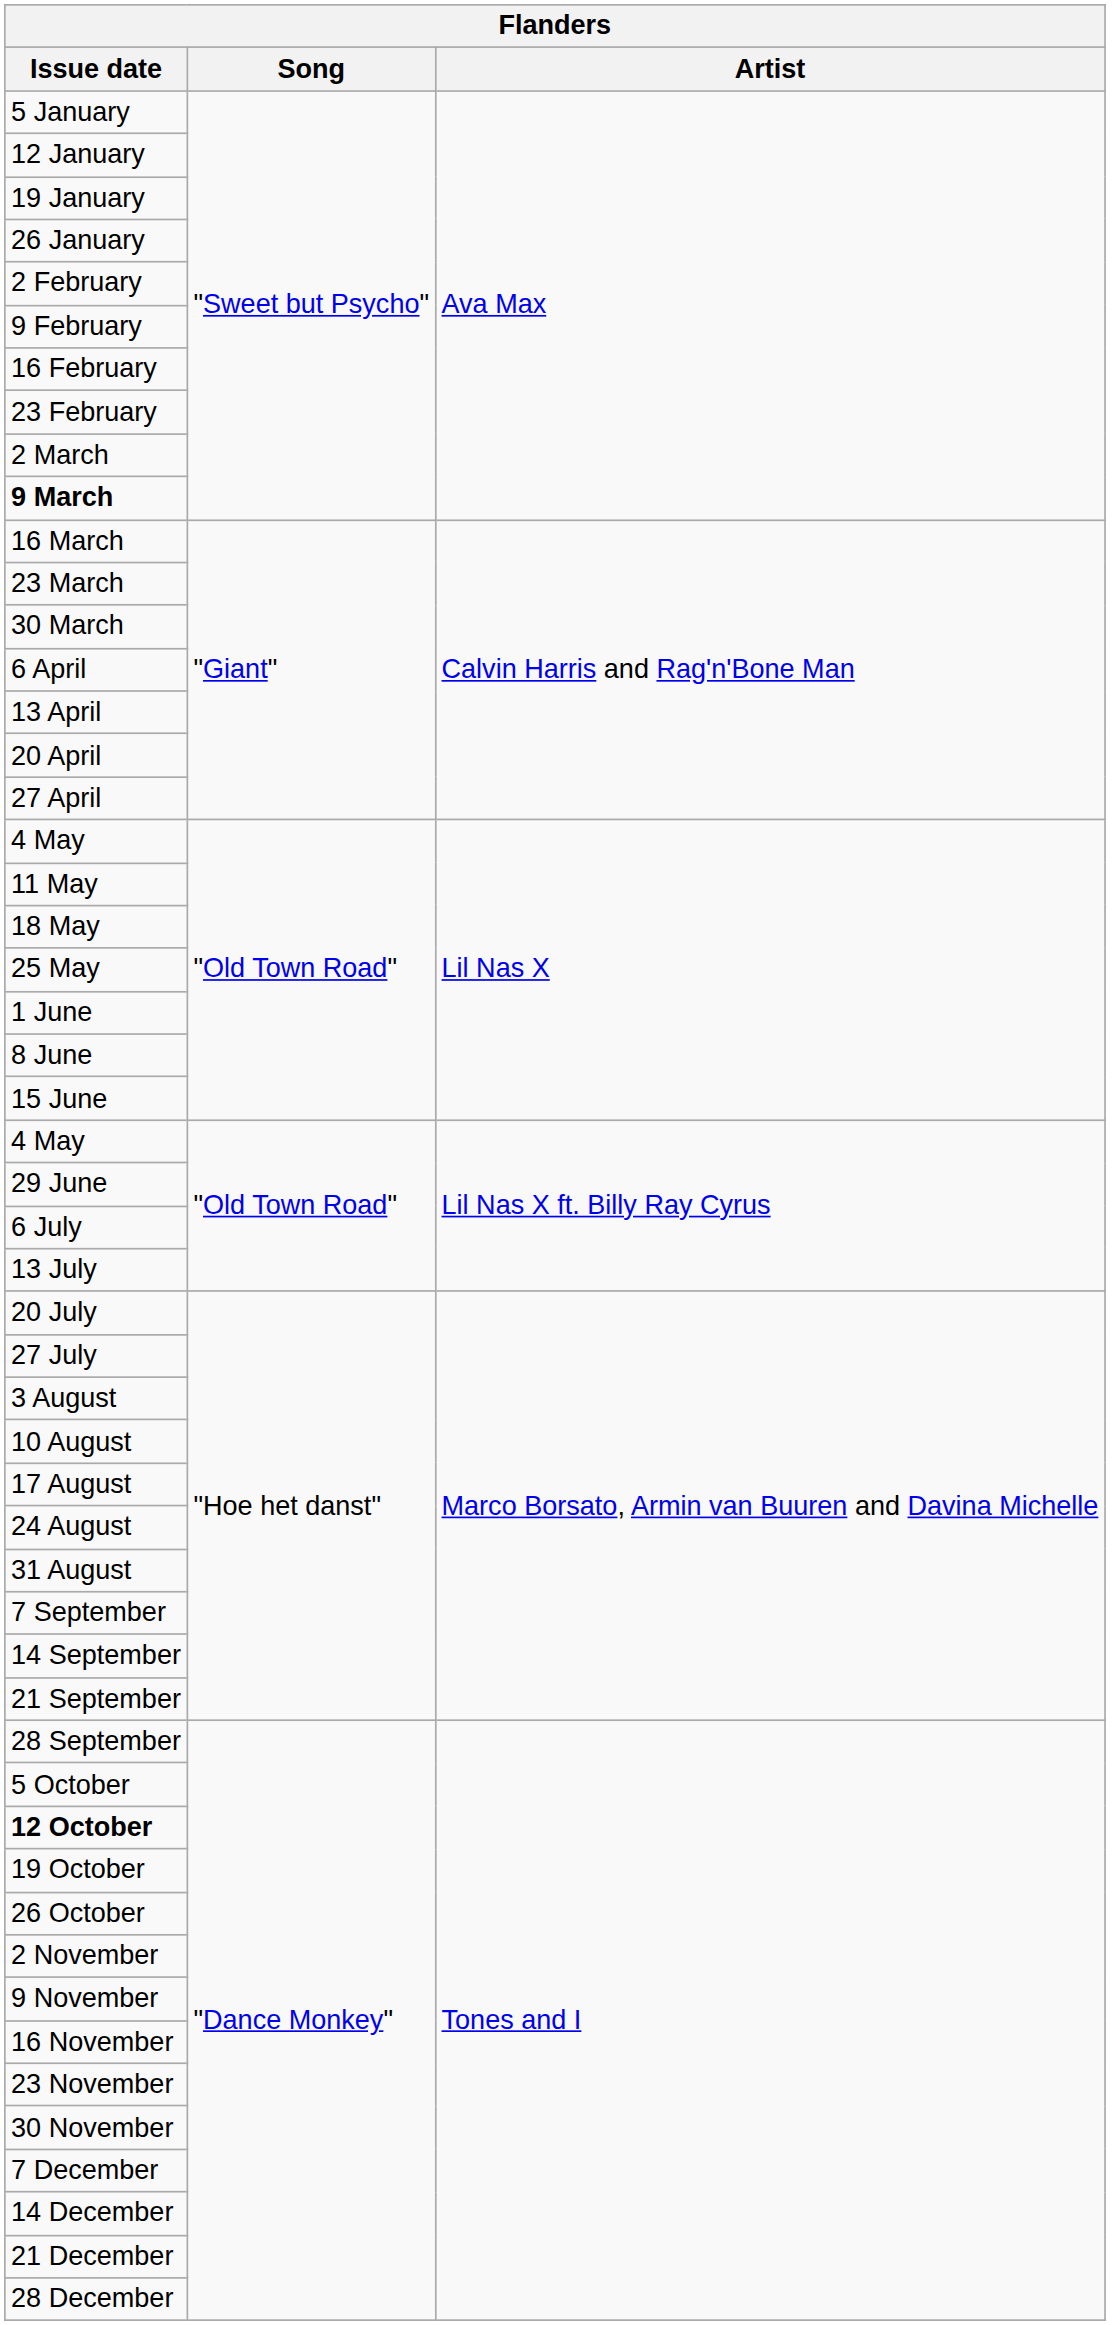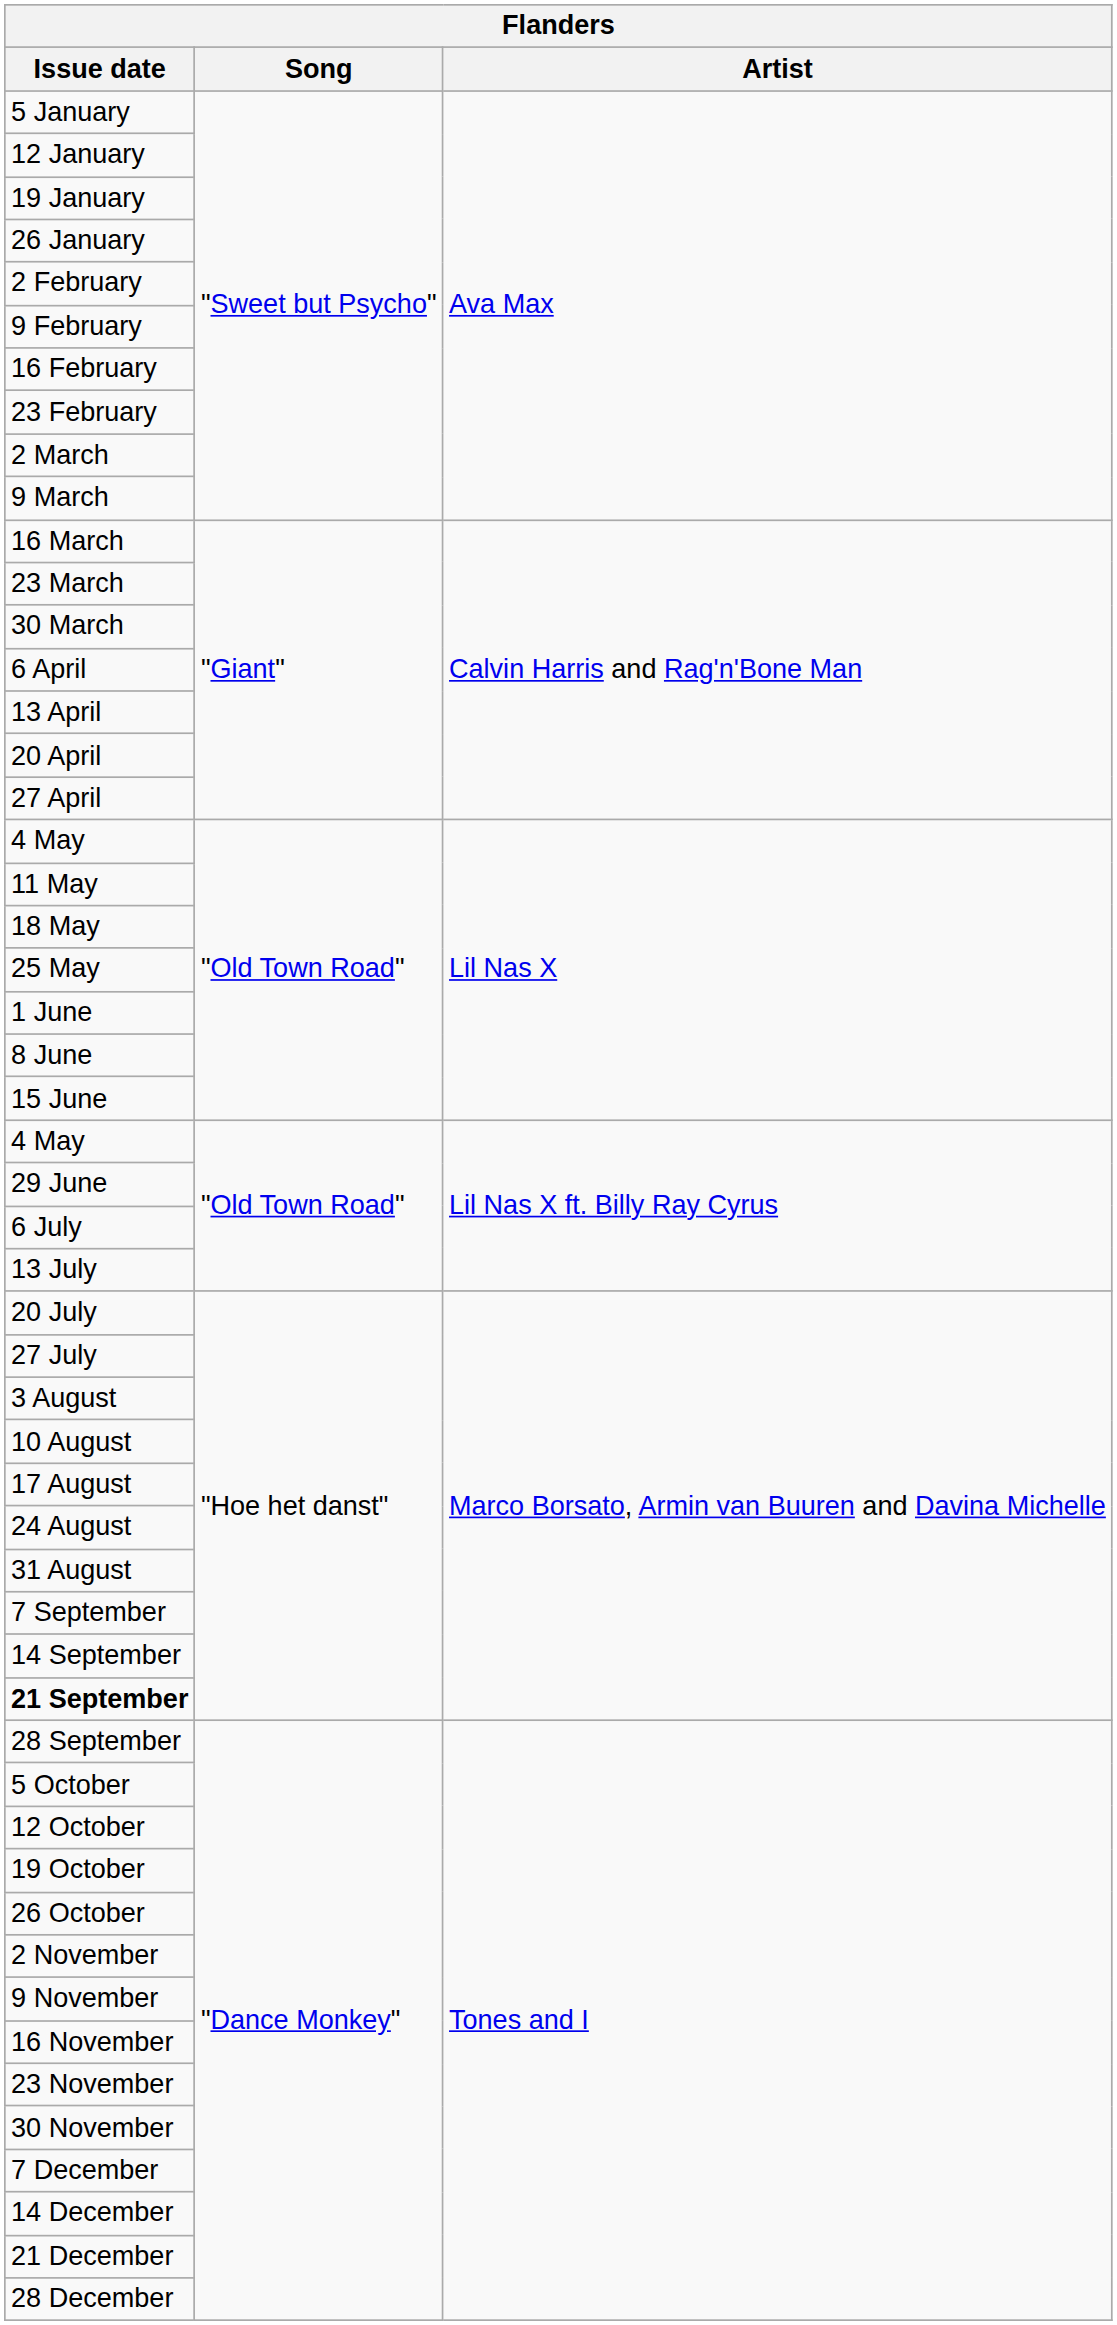(62, 497) bold -> (60, 497) normal
(96, 1698) normal -> (100, 1698) bold
(82, 1827) bold -> (78, 1827) normal
